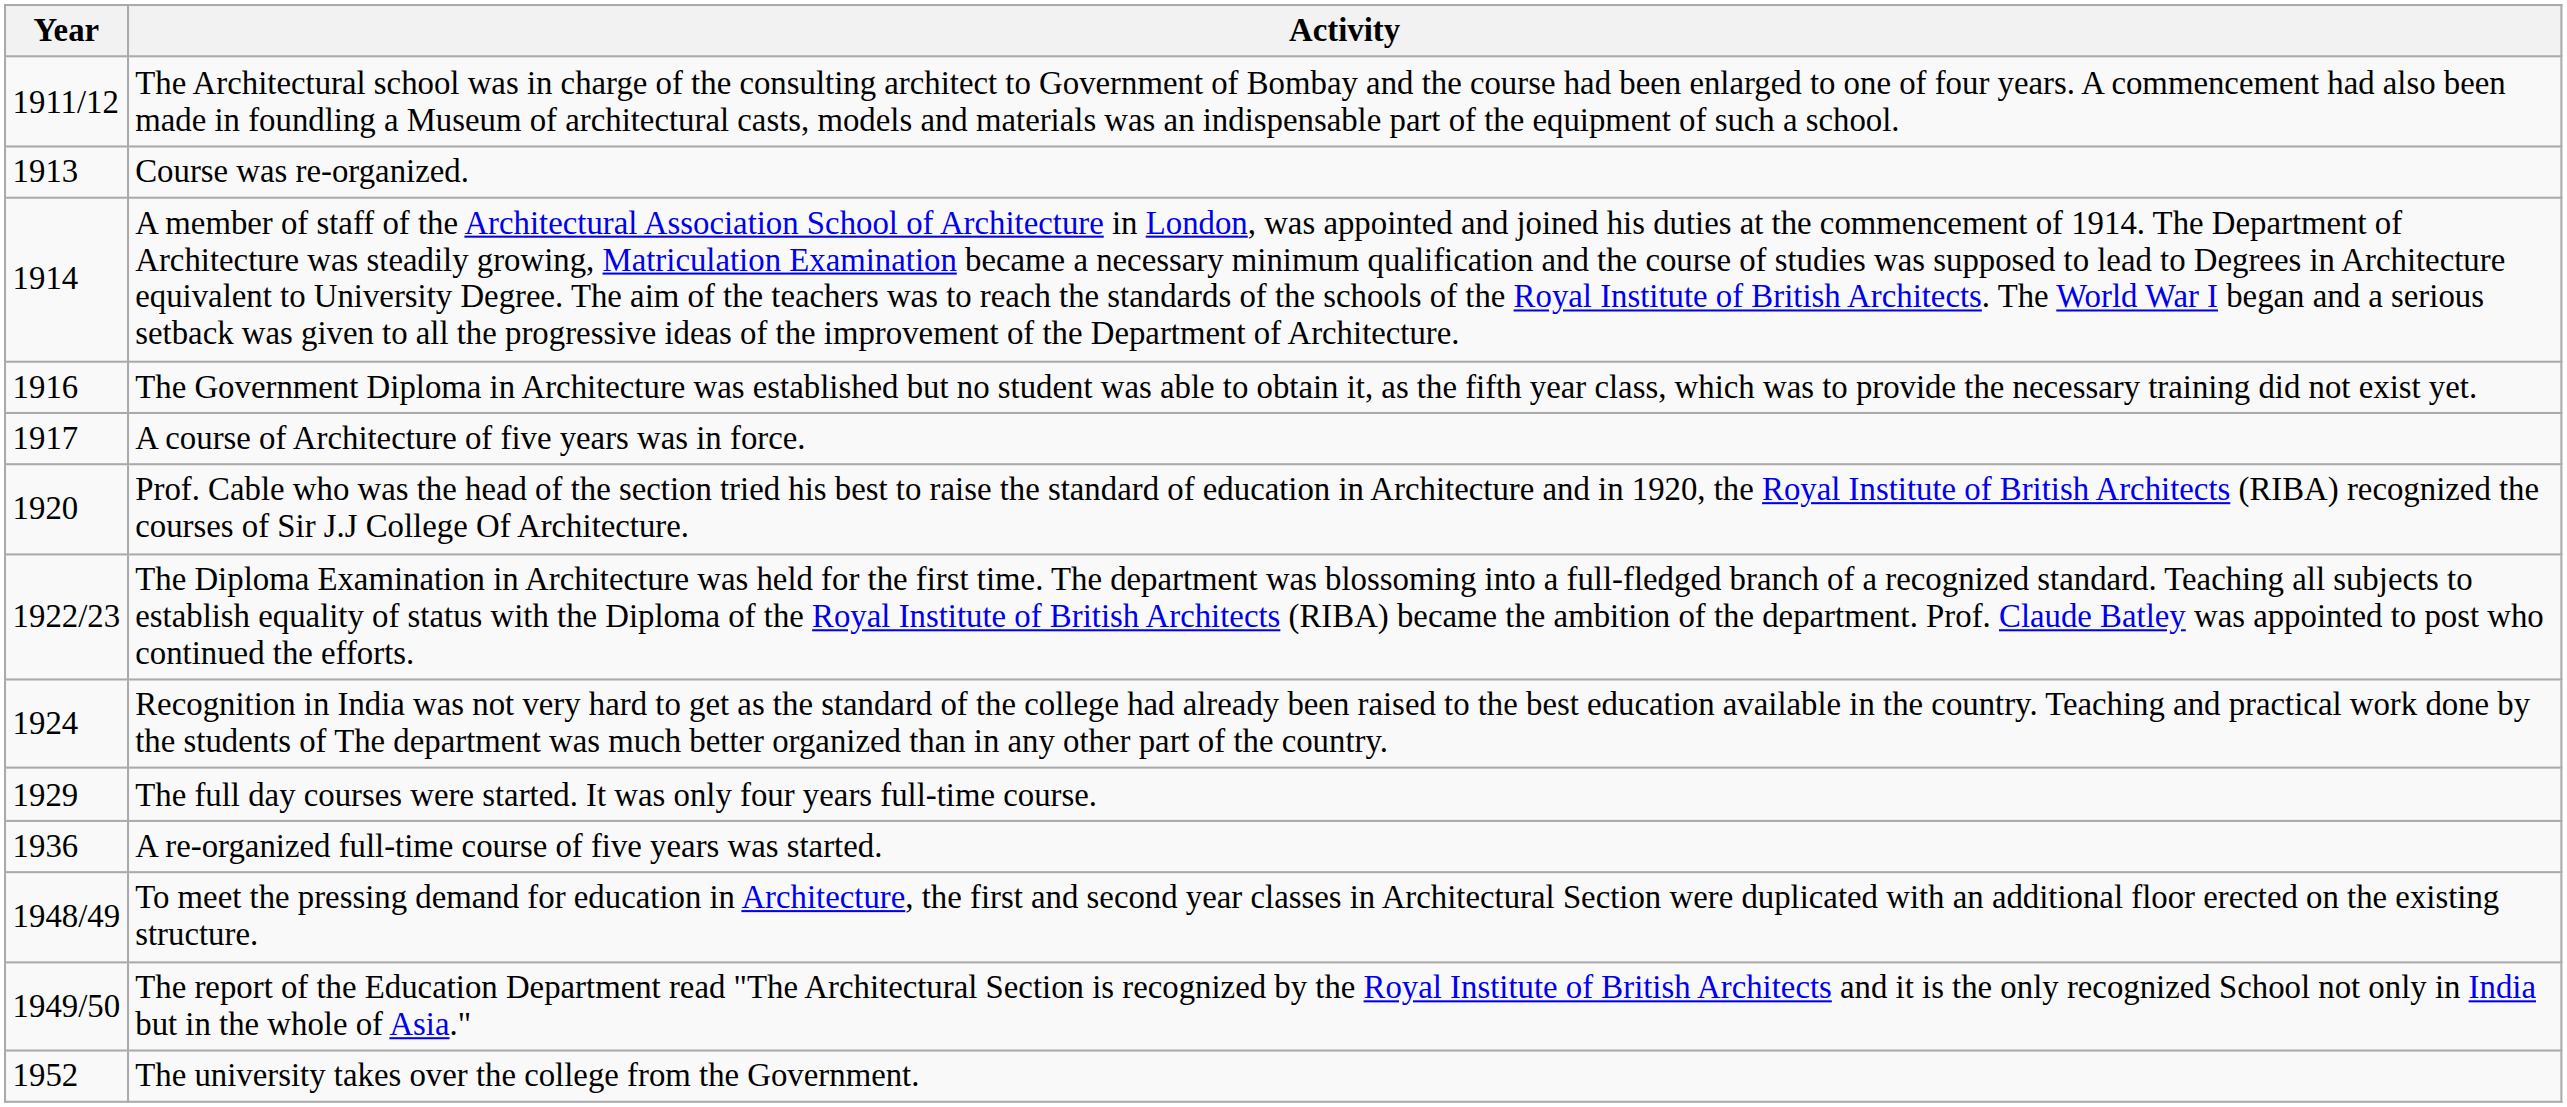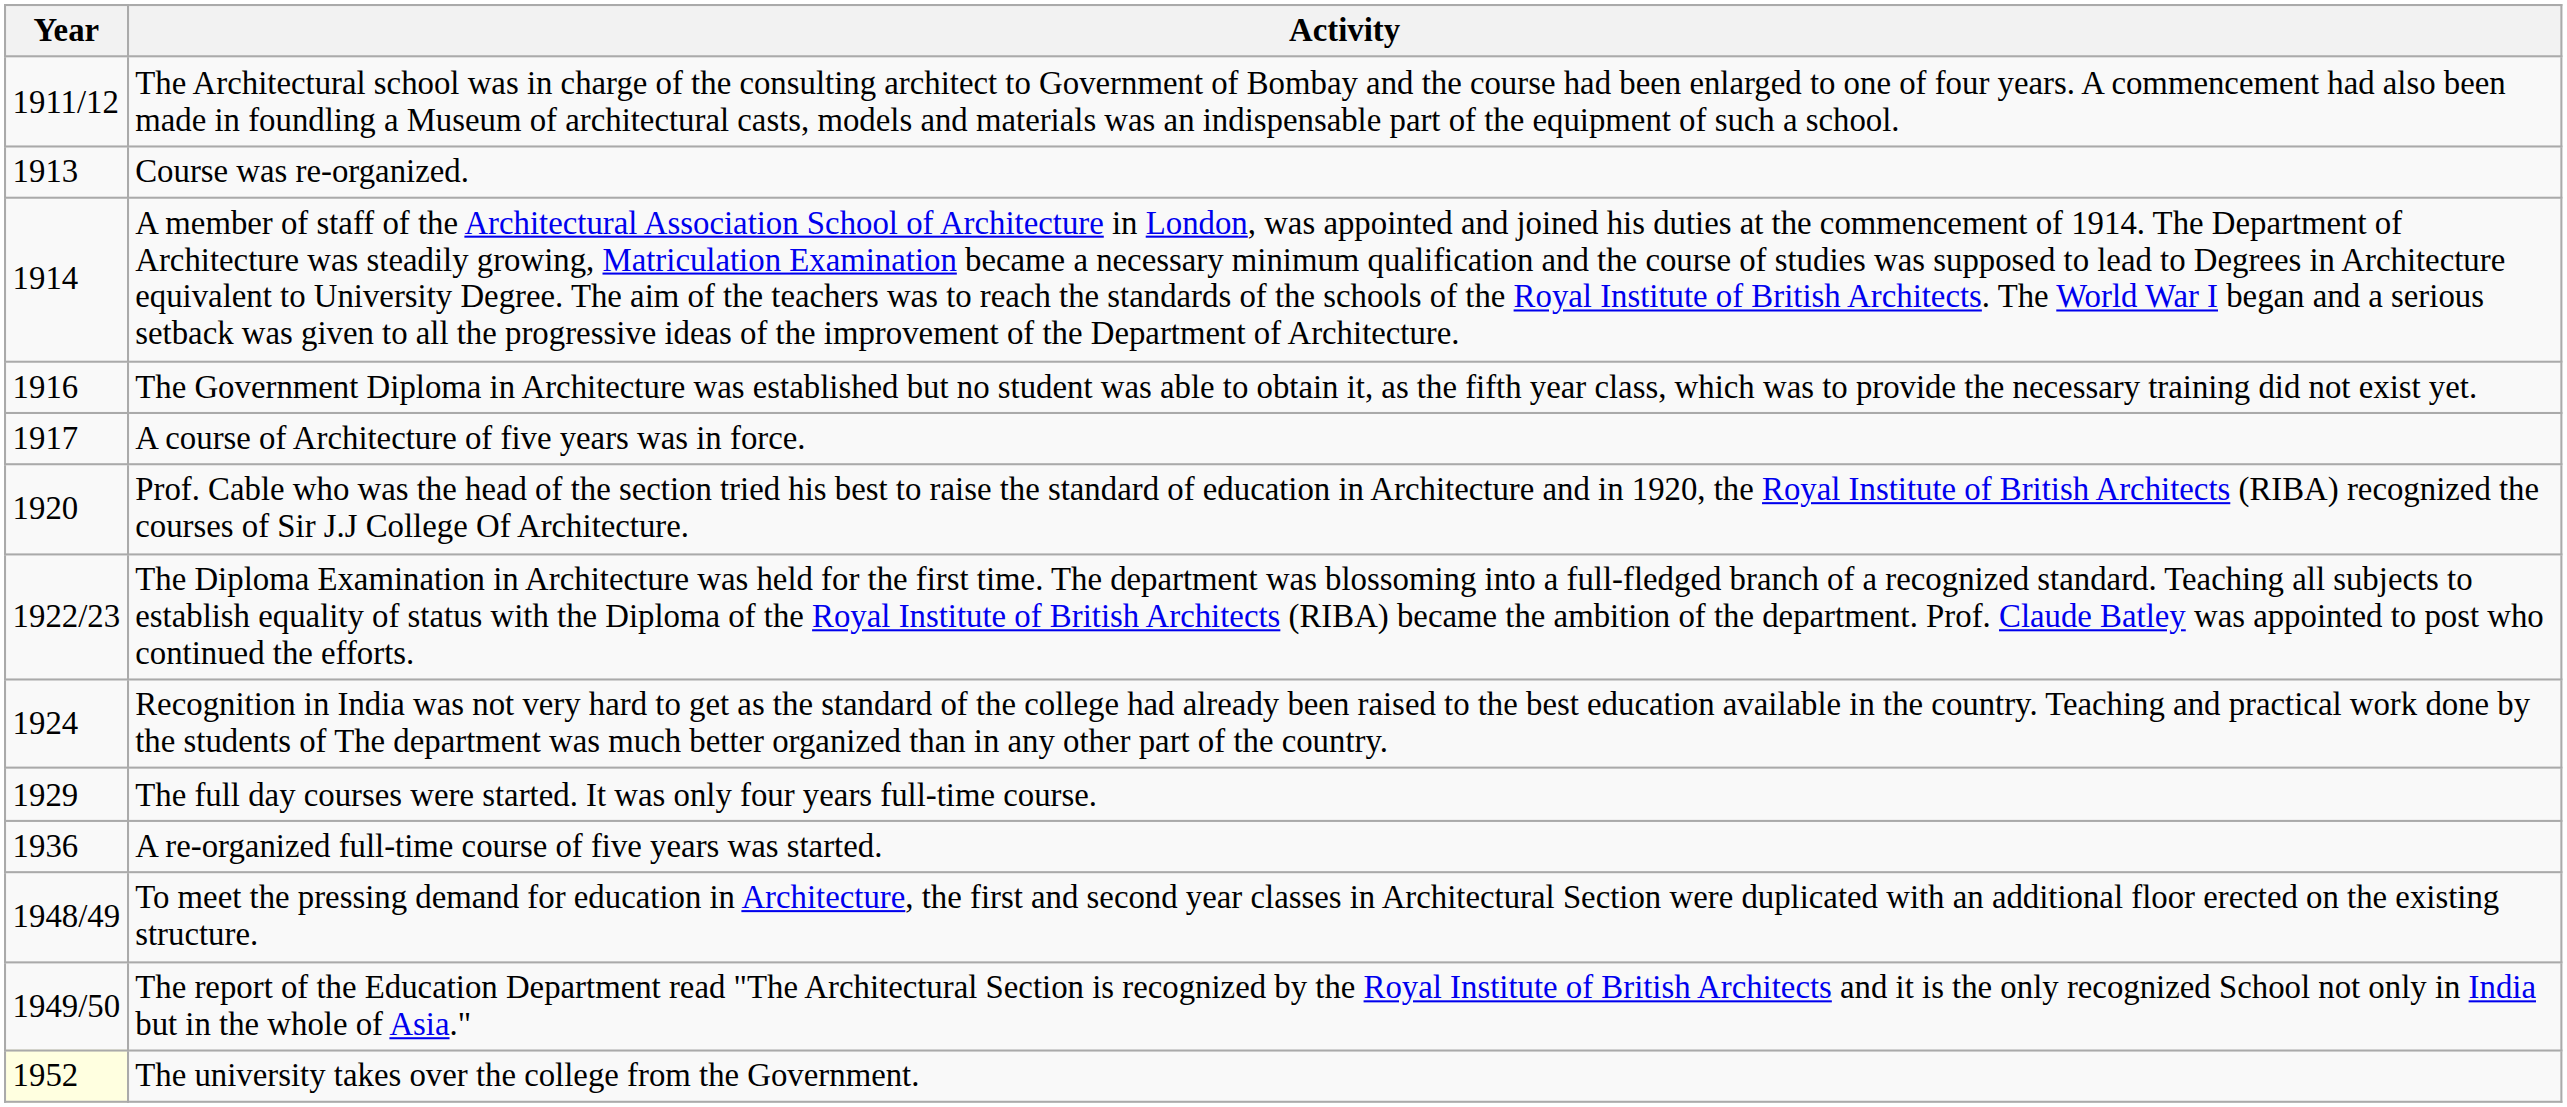(45, 1075) no background -> (45, 1075) lightyellow background
